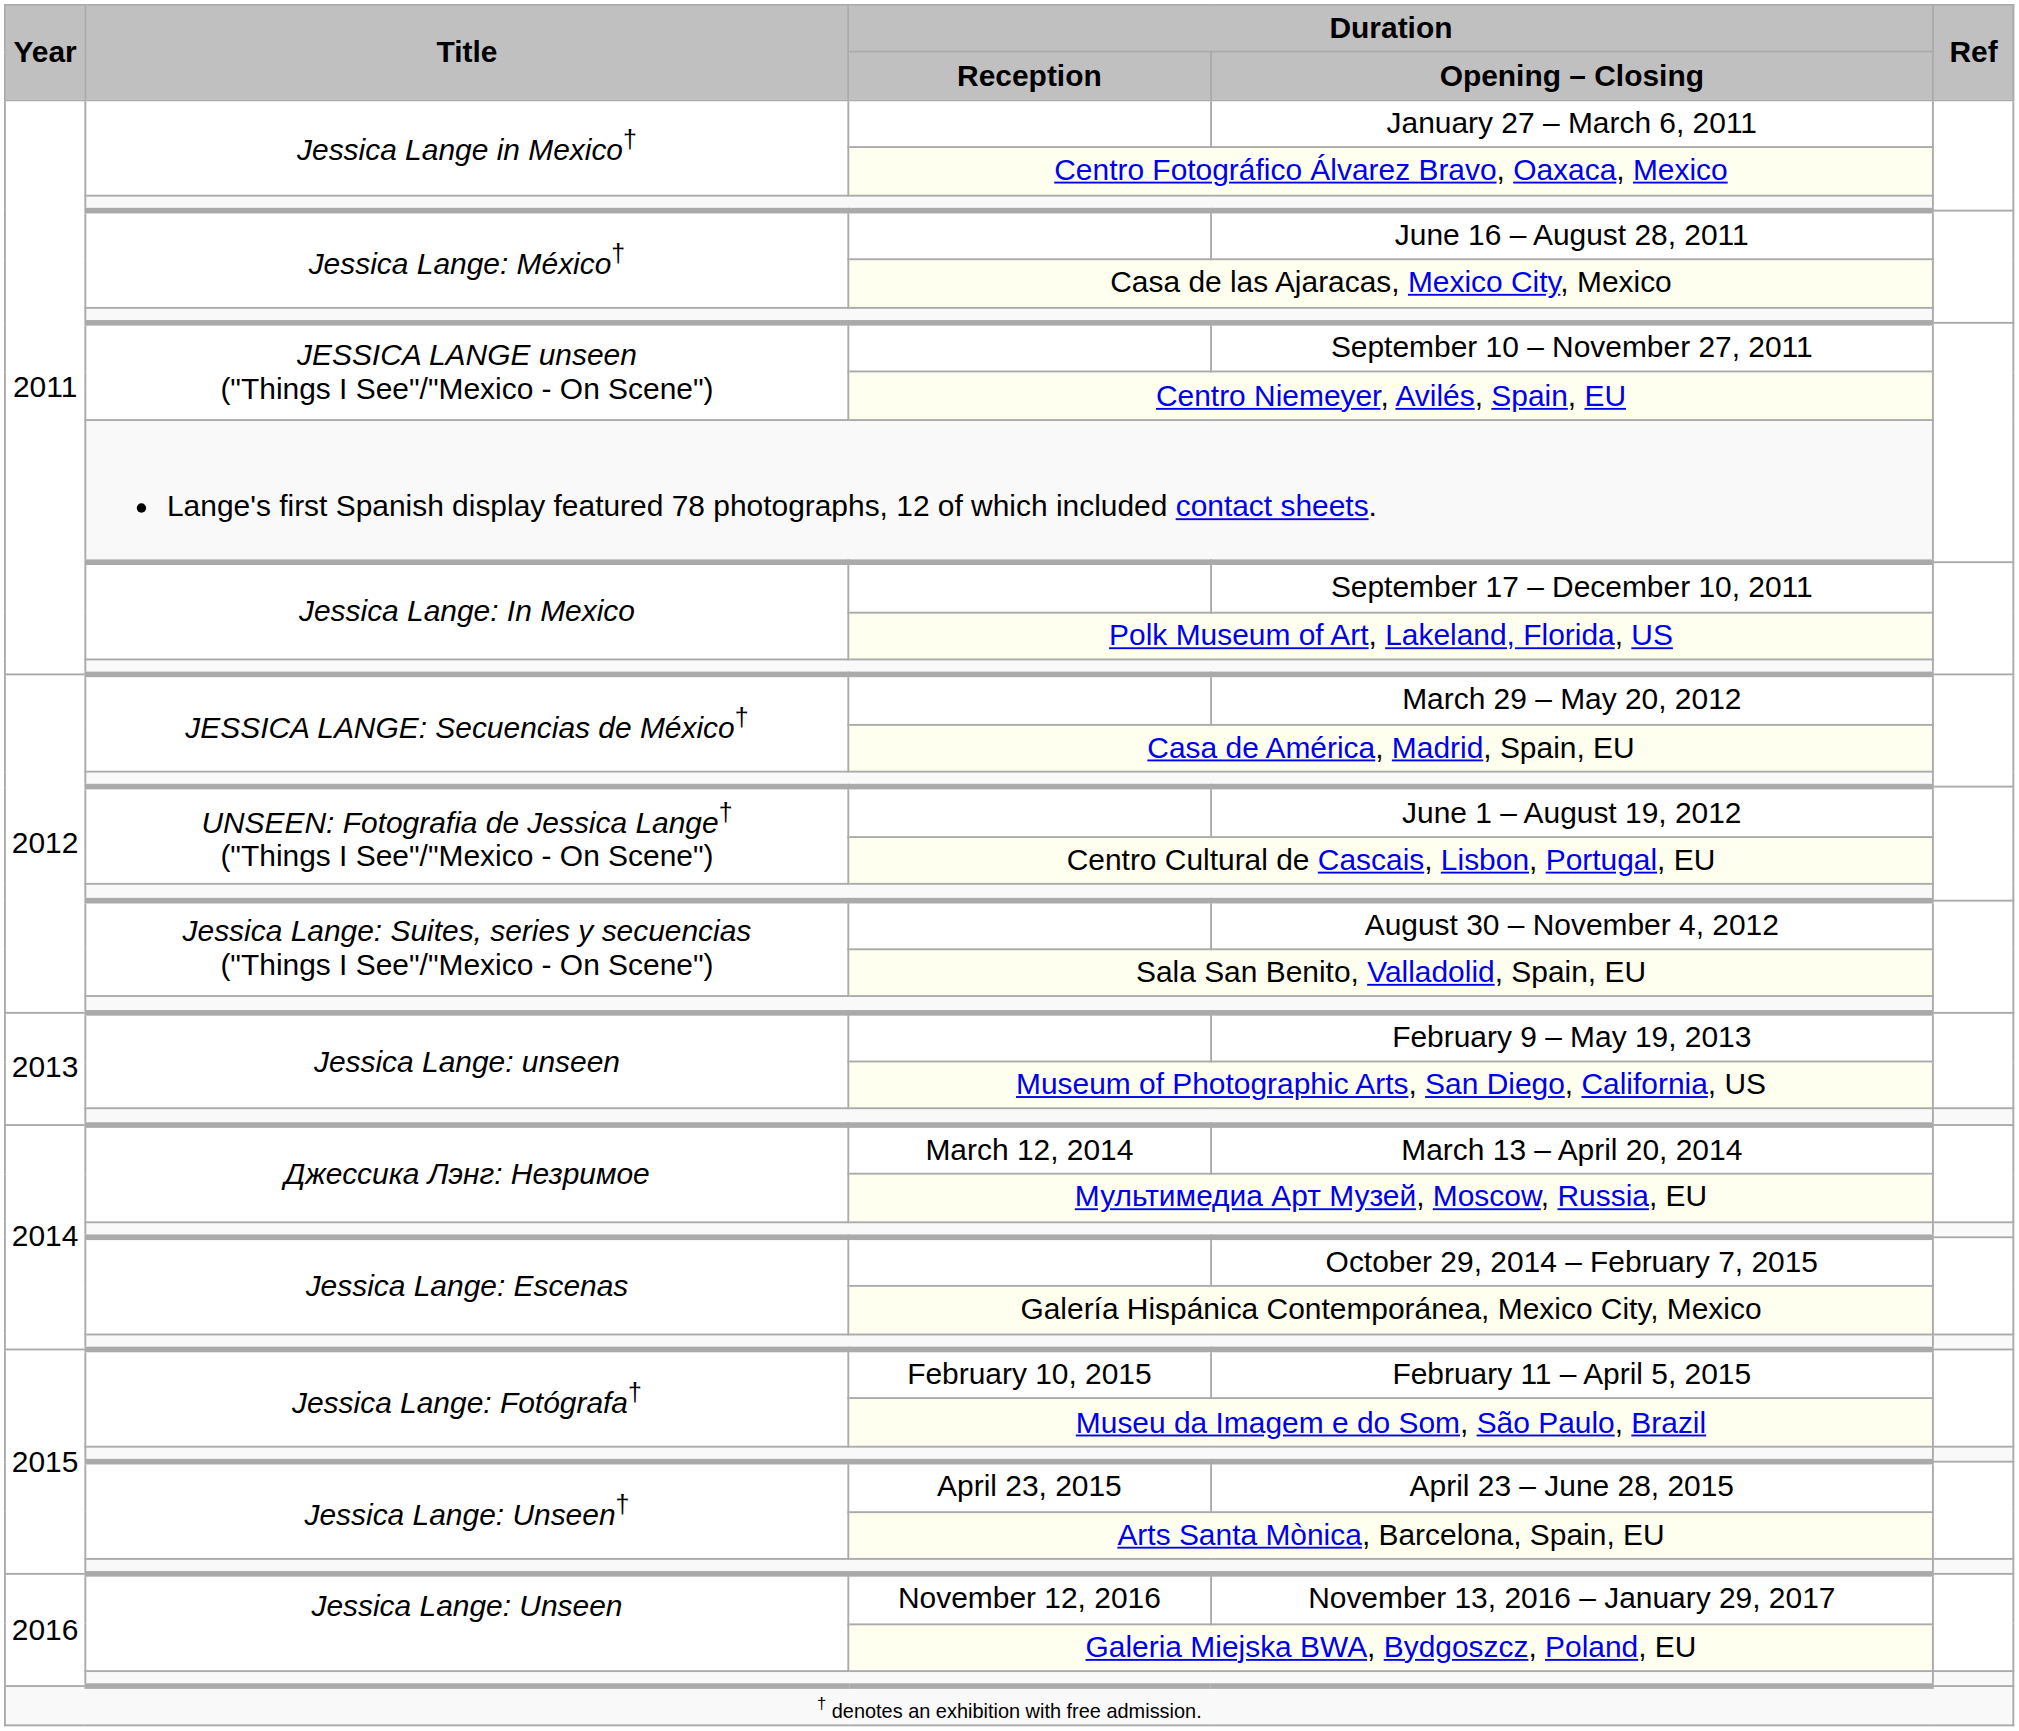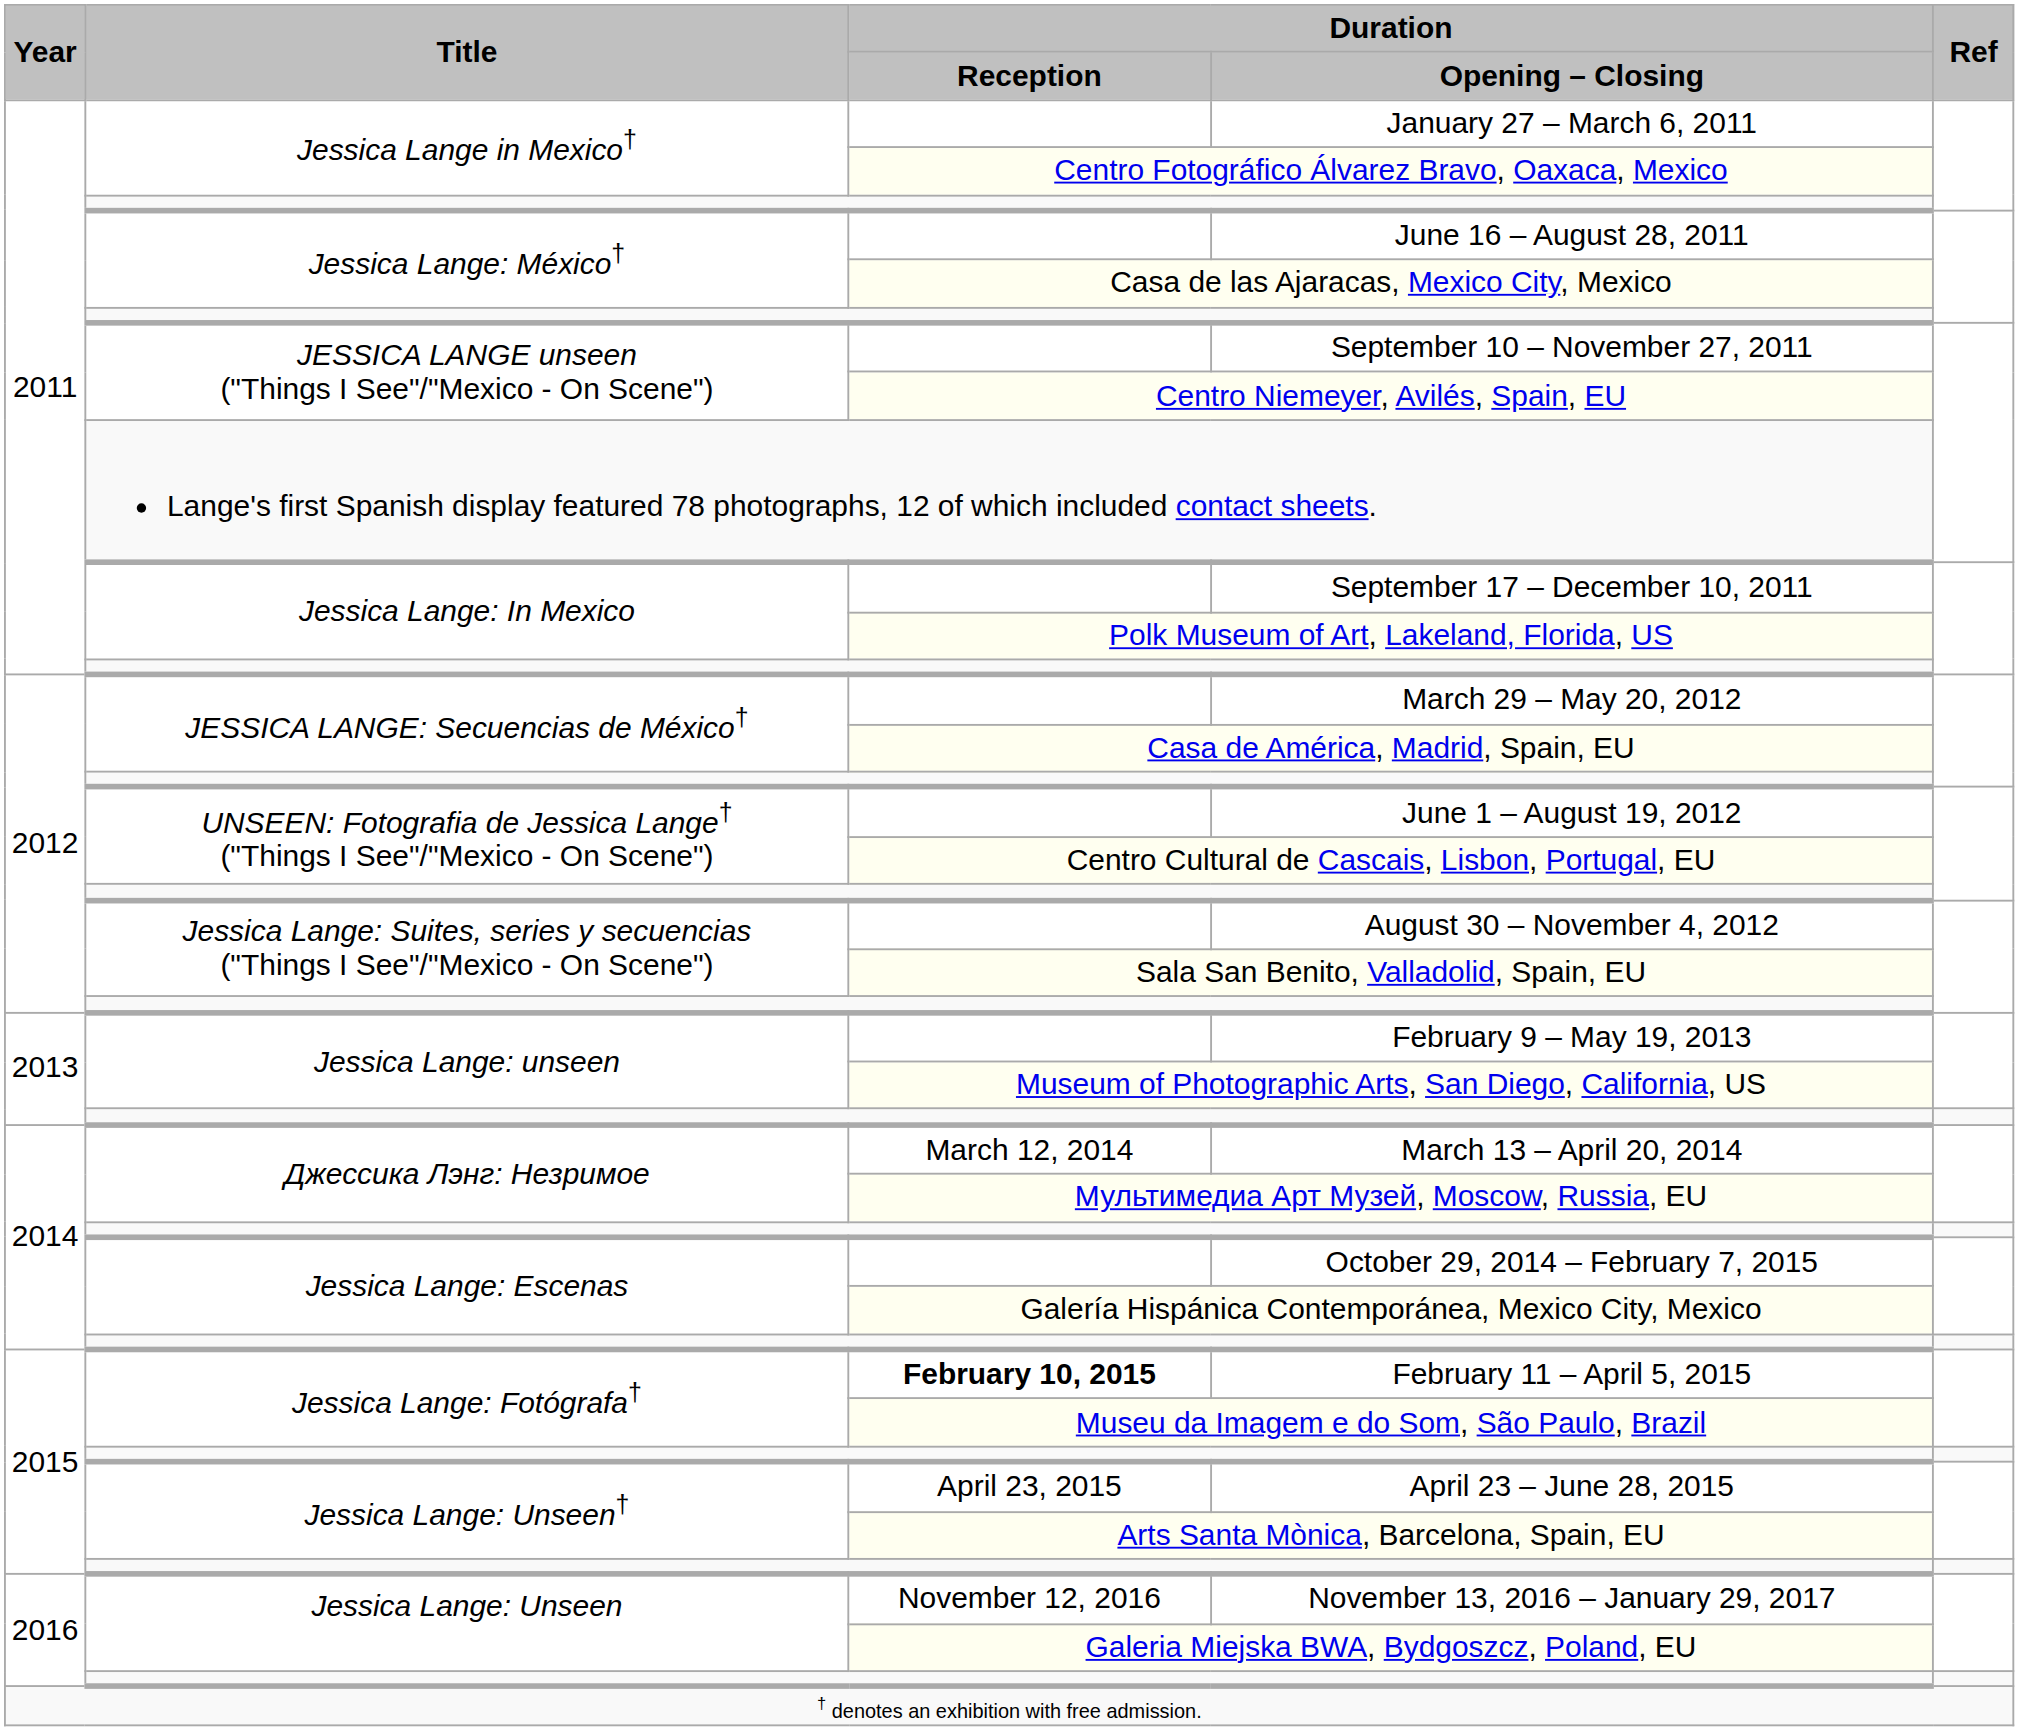(1029, 1374) normal -> (1029, 1374) bold
